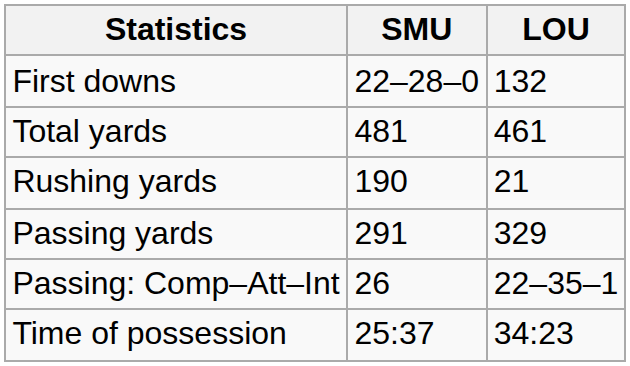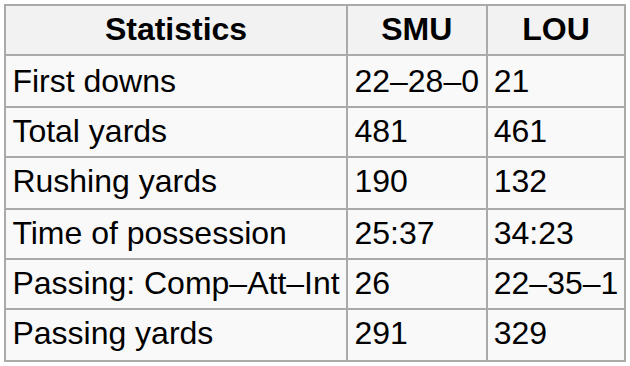(520, 80) 132 -> (512, 80) 21
(512, 182) 21 -> (520, 182) 132
rows swapped: (113, 232) <-> (150, 334)
